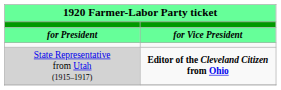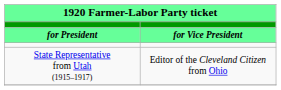(72, 66) lightgrey background -> (72, 66) no background
(208, 66) bold -> (208, 66) normal
